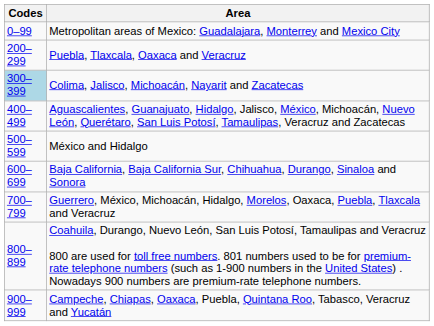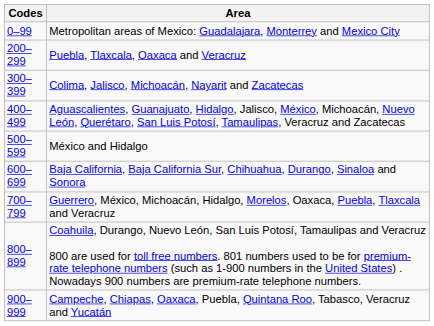(19, 85) lightblue background -> (19, 85) no background
